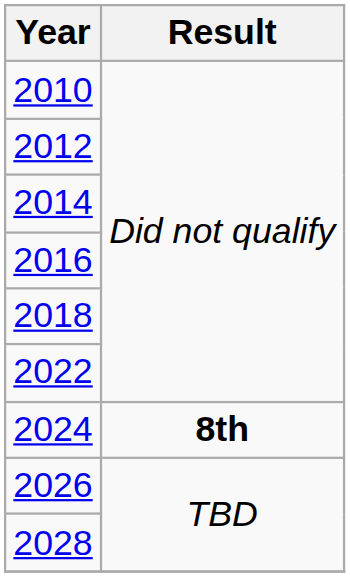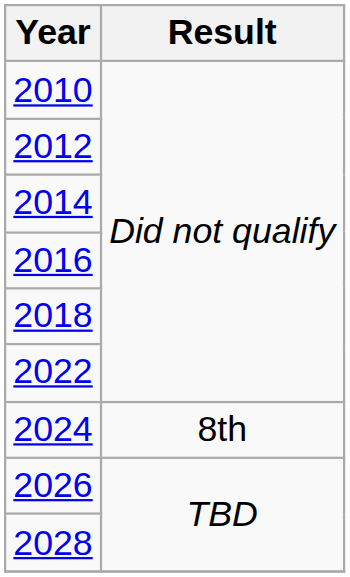(222, 428) bold -> (222, 428) normal
